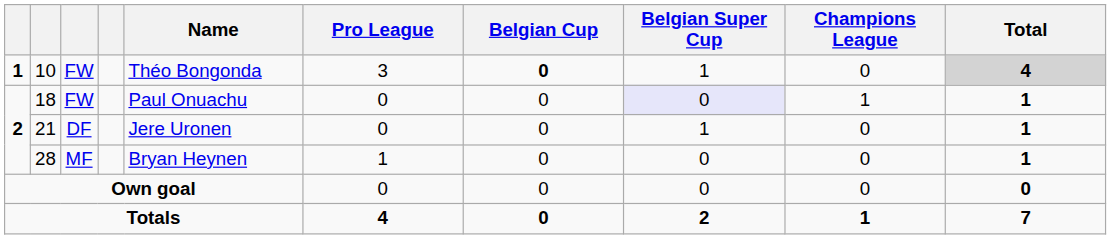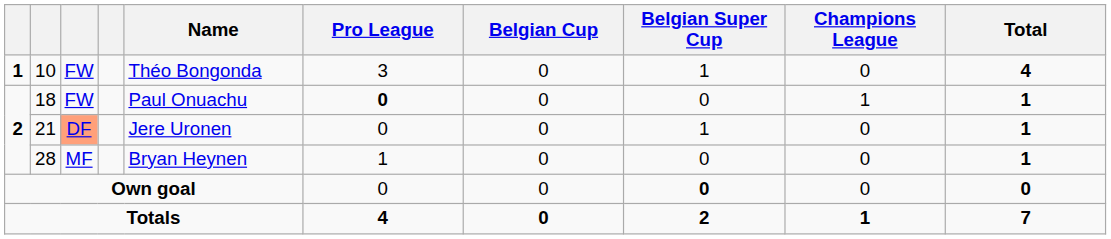(543, 70) bold -> (543, 70) normal
(1026, 70) lightgrey background -> (1026, 70) no background
(383, 99) normal -> (383, 99) bold
(704, 99) lavender background -> (704, 99) no background
(79, 129) no background -> (79, 129) lightsalmon background
(704, 188) normal -> (704, 188) bold
